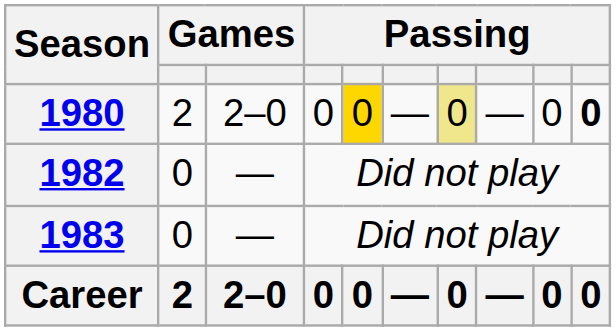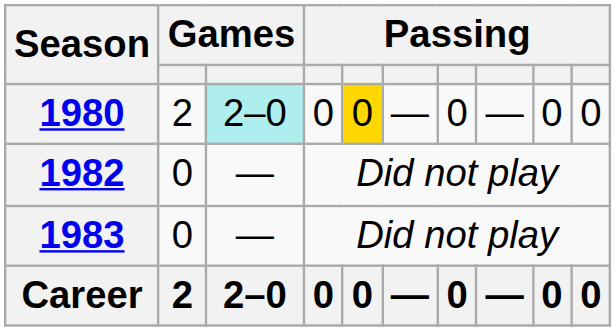(255, 113) no background -> (255, 113) paleturquoise background
(457, 113) khaki background -> (457, 113) no background
(591, 113) bold -> (591, 113) normal
